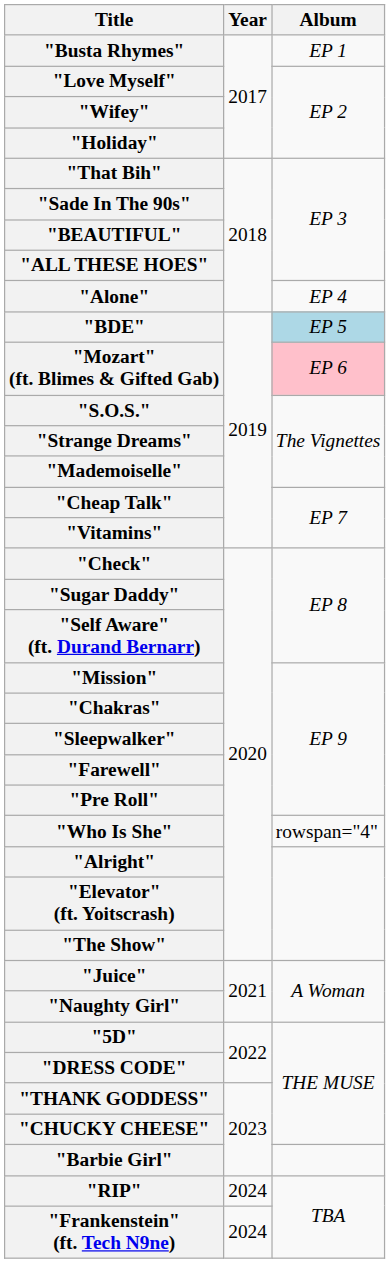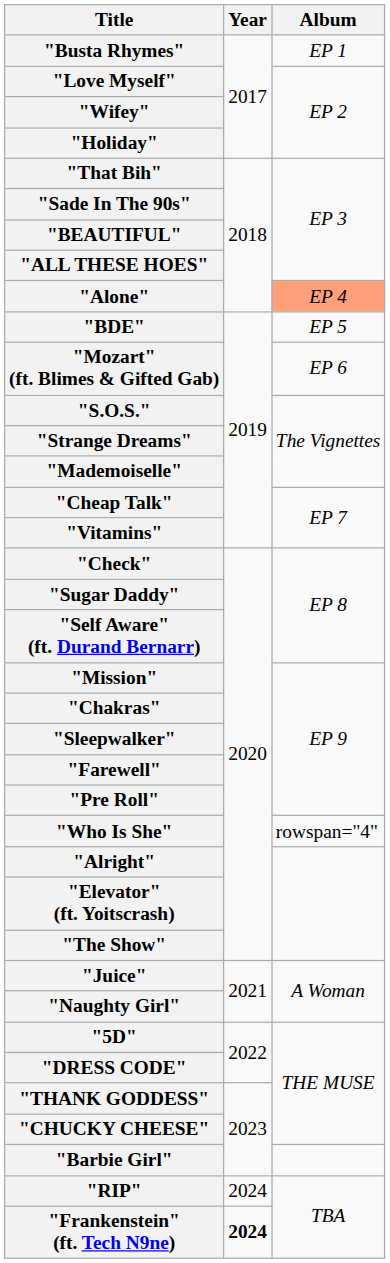(328, 296) no background -> (328, 296) lightsalmon background
(328, 326) lightblue background -> (328, 326) no background
(328, 368) pink background -> (328, 368) no background
(248, 1232) normal -> (248, 1232) bold
